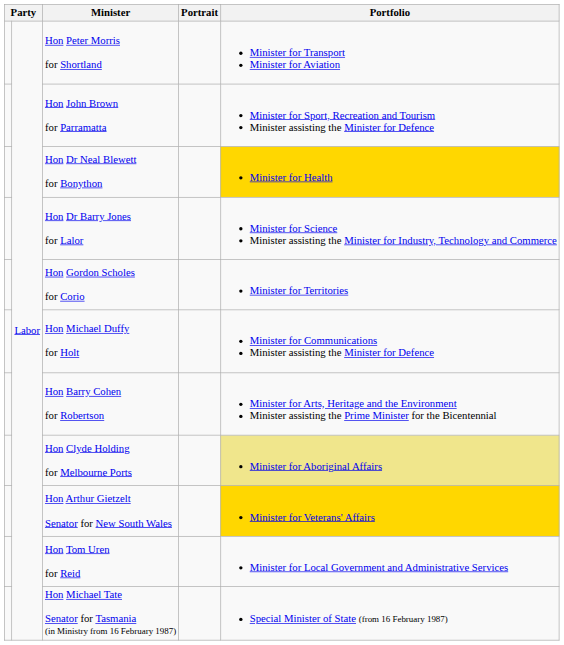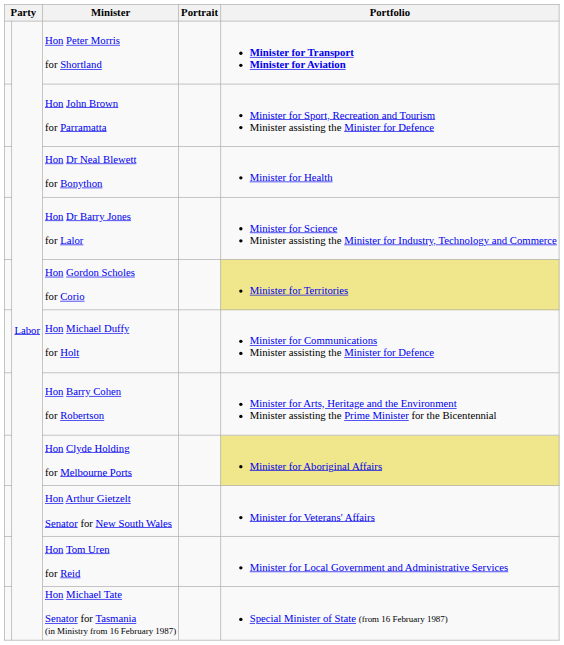(390, 59) normal -> (390, 59) bold
(390, 178) gold background -> (390, 178) no background
(390, 291) no background -> (390, 291) khaki background
(390, 517) gold background -> (390, 517) no background
